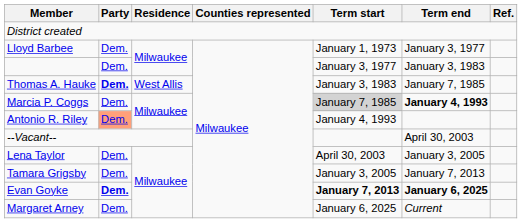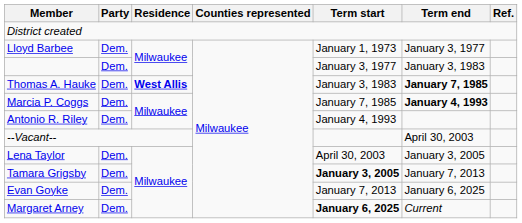(115, 84) bold -> (114, 84) normal
(158, 84) normal -> (161, 84) bold
(445, 84) normal -> (446, 84) bold
(356, 102) lightgrey background -> (356, 102) no background
(114, 119) lightsalmon background -> (114, 119) no background
(356, 173) normal -> (358, 173) bold
(115, 191) bold -> (114, 191) normal
(358, 191) bold -> (356, 191) normal
(446, 191) bold -> (445, 191) normal
(356, 208) normal -> (358, 208) bold
